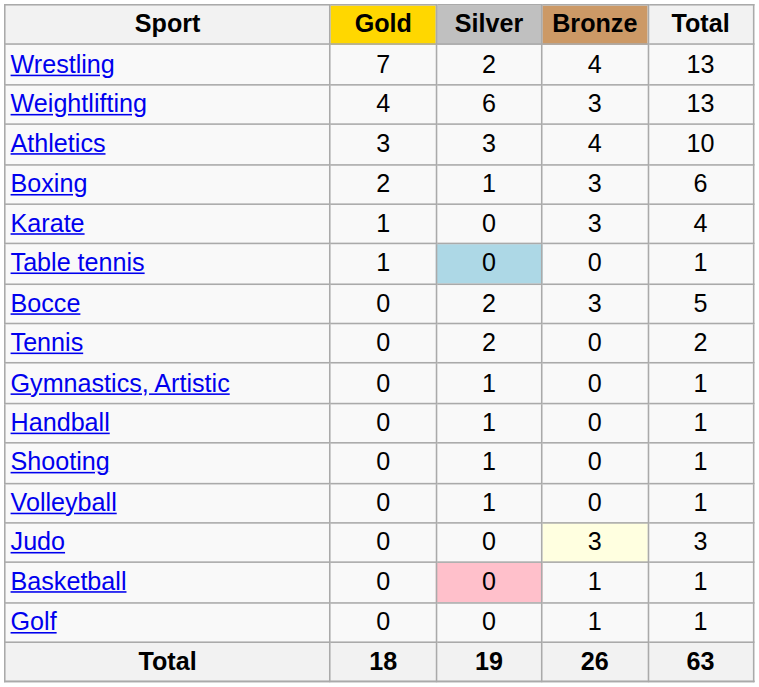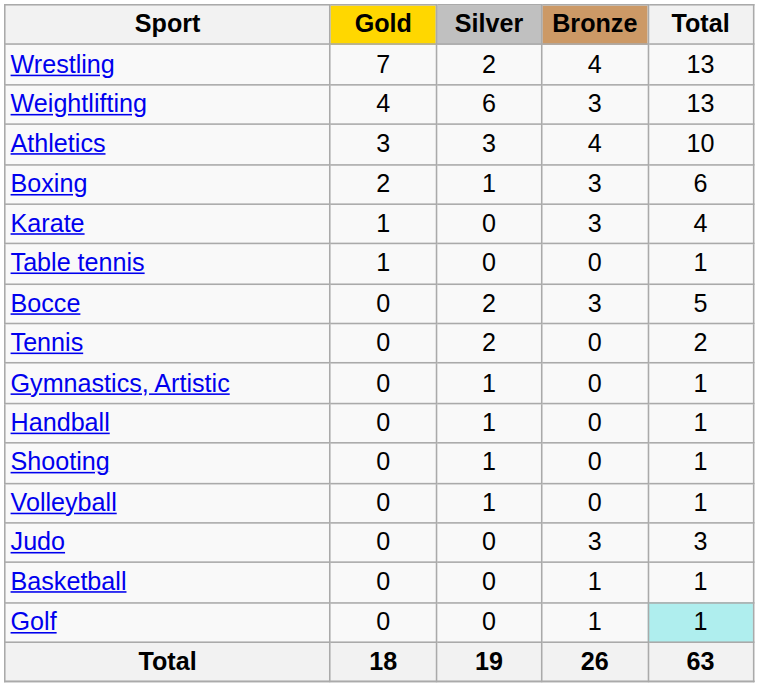(489, 263) lightblue background -> (489, 263) no background
(595, 542) lightyellow background -> (595, 542) no background
(489, 582) pink background -> (489, 582) no background
(701, 622) no background -> (701, 622) paleturquoise background
